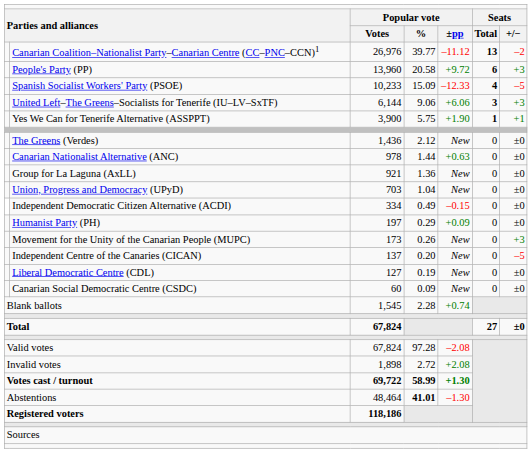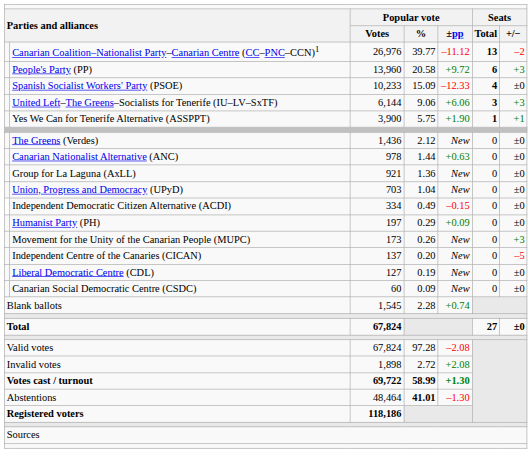(519, 86) –5 -> (519, 86) ±0
